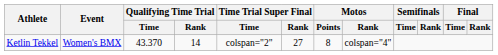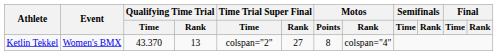(196, 43) 14 -> (196, 43) 13
